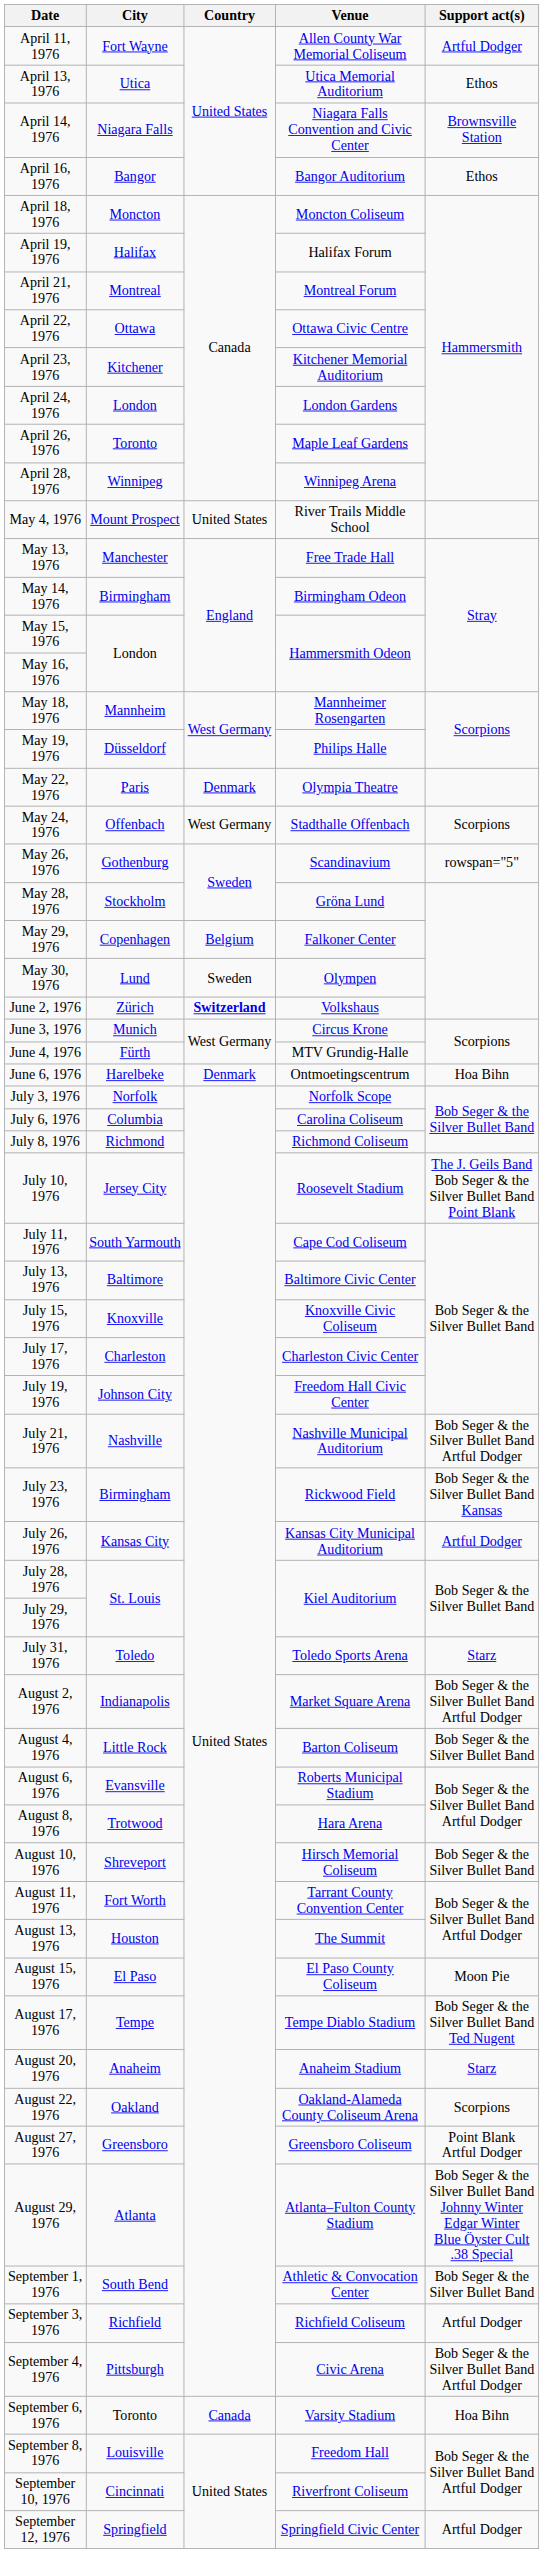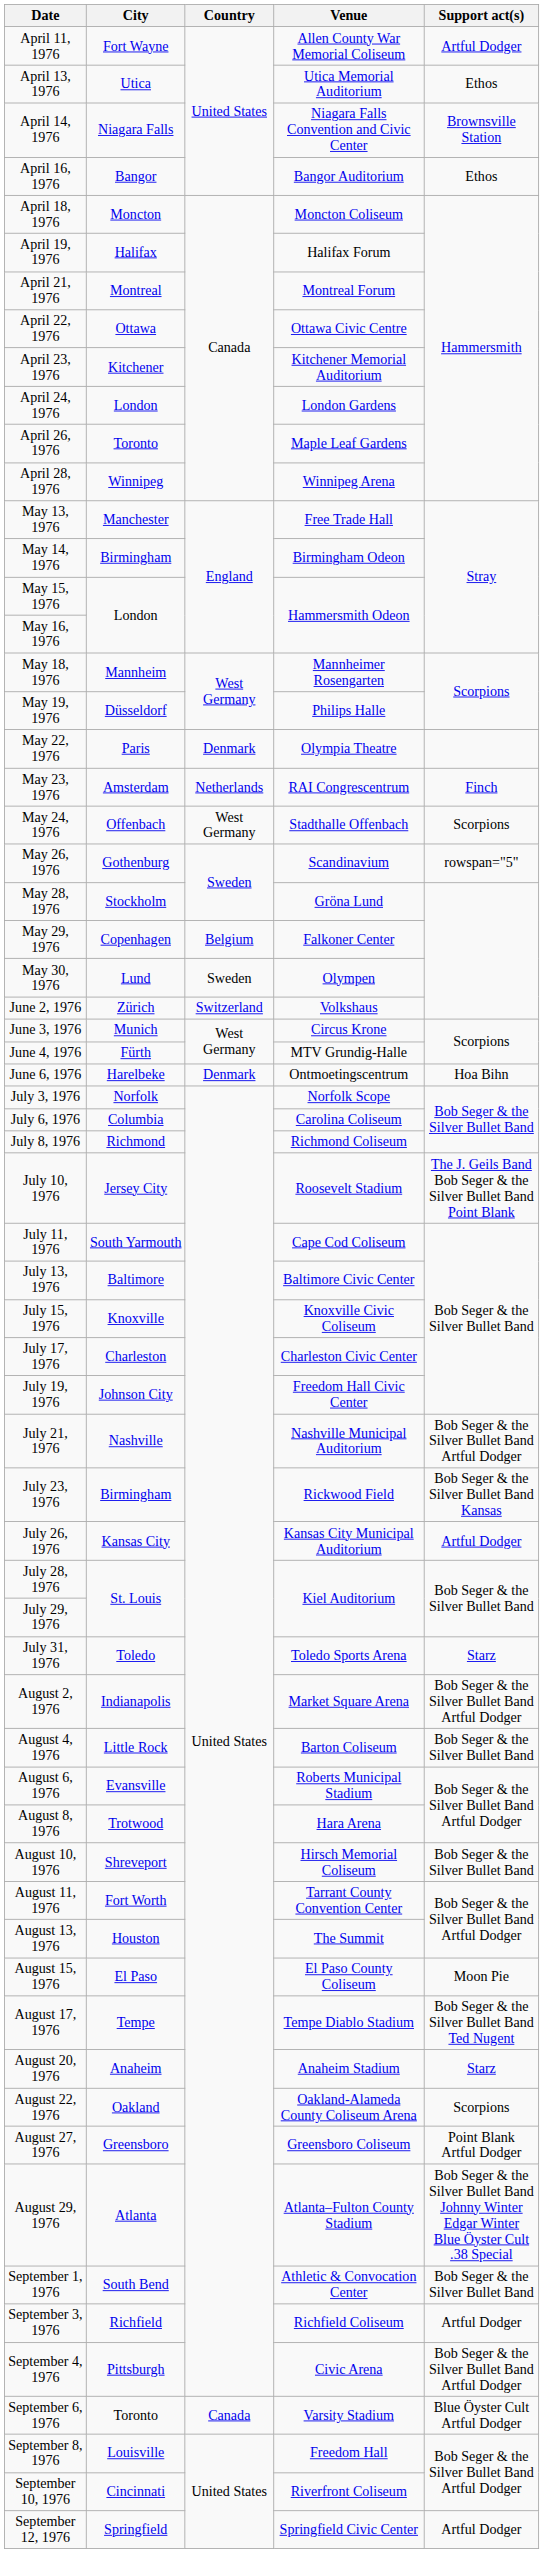- row: (45, 519)
+ row: (45, 786)
(230, 1008) bold -> (229, 1008) normal
(482, 2415) Hoa Bihn -> (481, 2415) Blue Öyster Cult Artful Dodger
